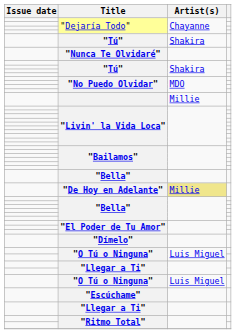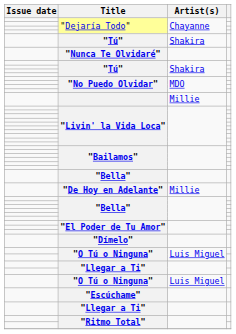(185, 190) khaki background -> (185, 190) no background
